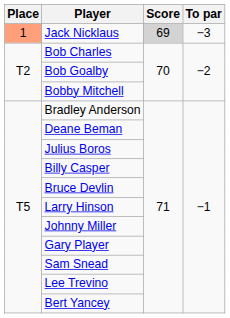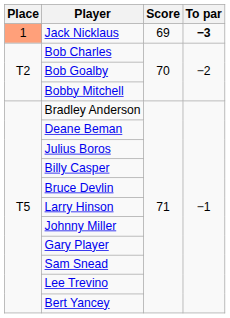(163, 33) lightgrey background -> (163, 33) no background
(204, 33) normal -> (204, 33) bold
